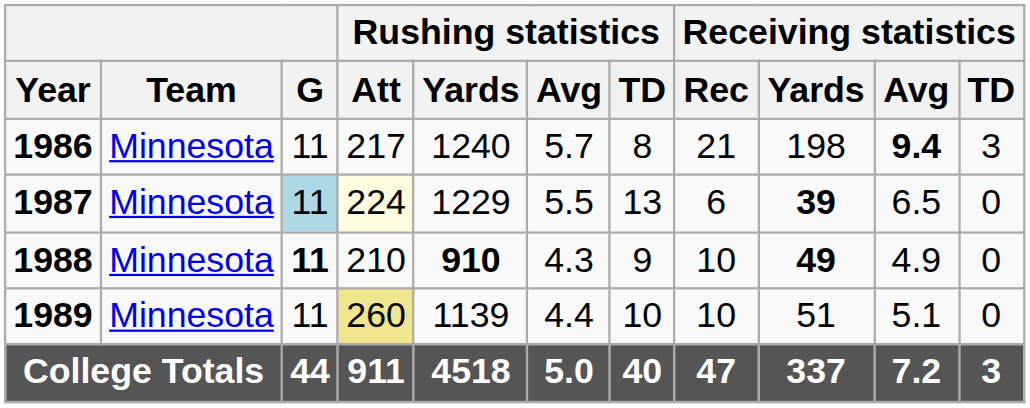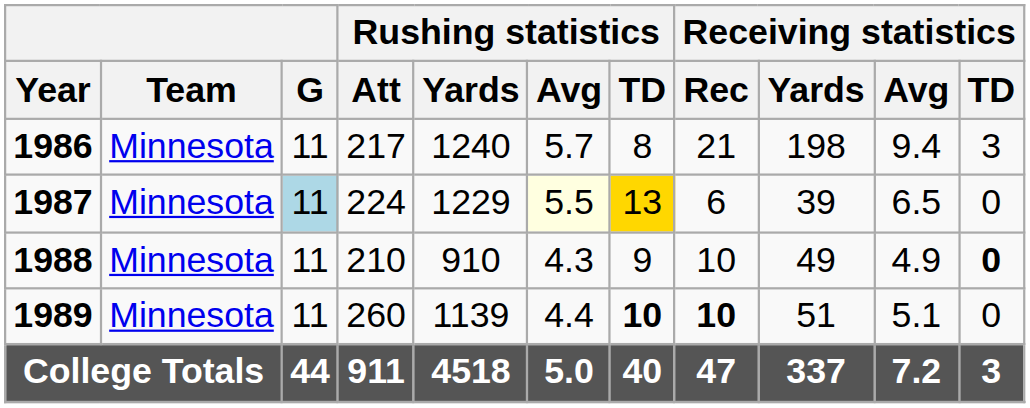(916, 145) bold -> (916, 145) normal
(376, 202) lightyellow background -> (376, 202) no background
(569, 202) no background -> (569, 202) lightyellow background
(642, 202) no background -> (642, 202) gold background
(816, 202) bold -> (816, 202) normal
(310, 259) bold -> (310, 259) normal
(471, 259) bold -> (471, 259) normal
(816, 259) bold -> (816, 259) normal
(991, 259) normal -> (991, 259) bold
(376, 315) khaki background -> (376, 315) no background
(642, 315) normal -> (642, 315) bold
(716, 315) normal -> (716, 315) bold
